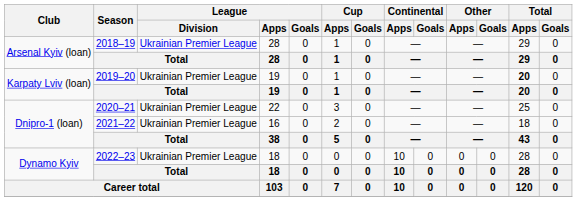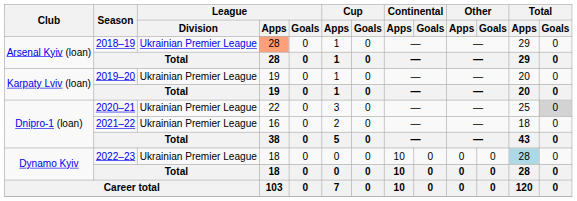(274, 44) no background -> (274, 44) lightsalmon background
(524, 76) bold -> (524, 76) normal
(555, 108) no background -> (555, 108) lightgrey background
(524, 156) no background -> (524, 156) lightblue background
